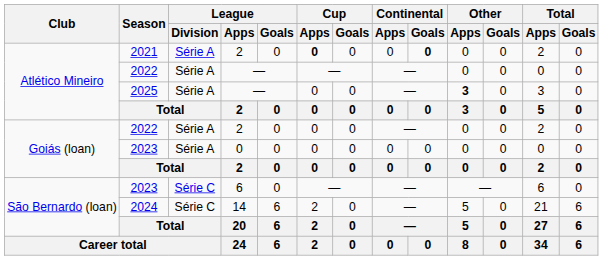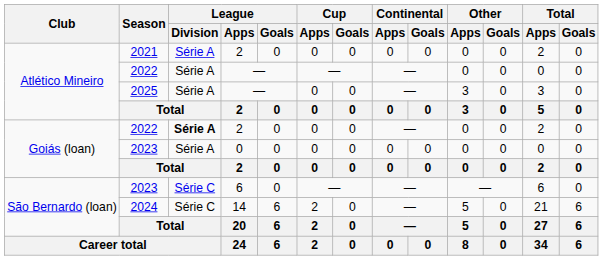(315, 52) bold -> (315, 52) normal
(428, 52) bold -> (428, 52) normal
(465, 91) bold -> (465, 91) normal
(195, 129) normal -> (195, 129) bold
